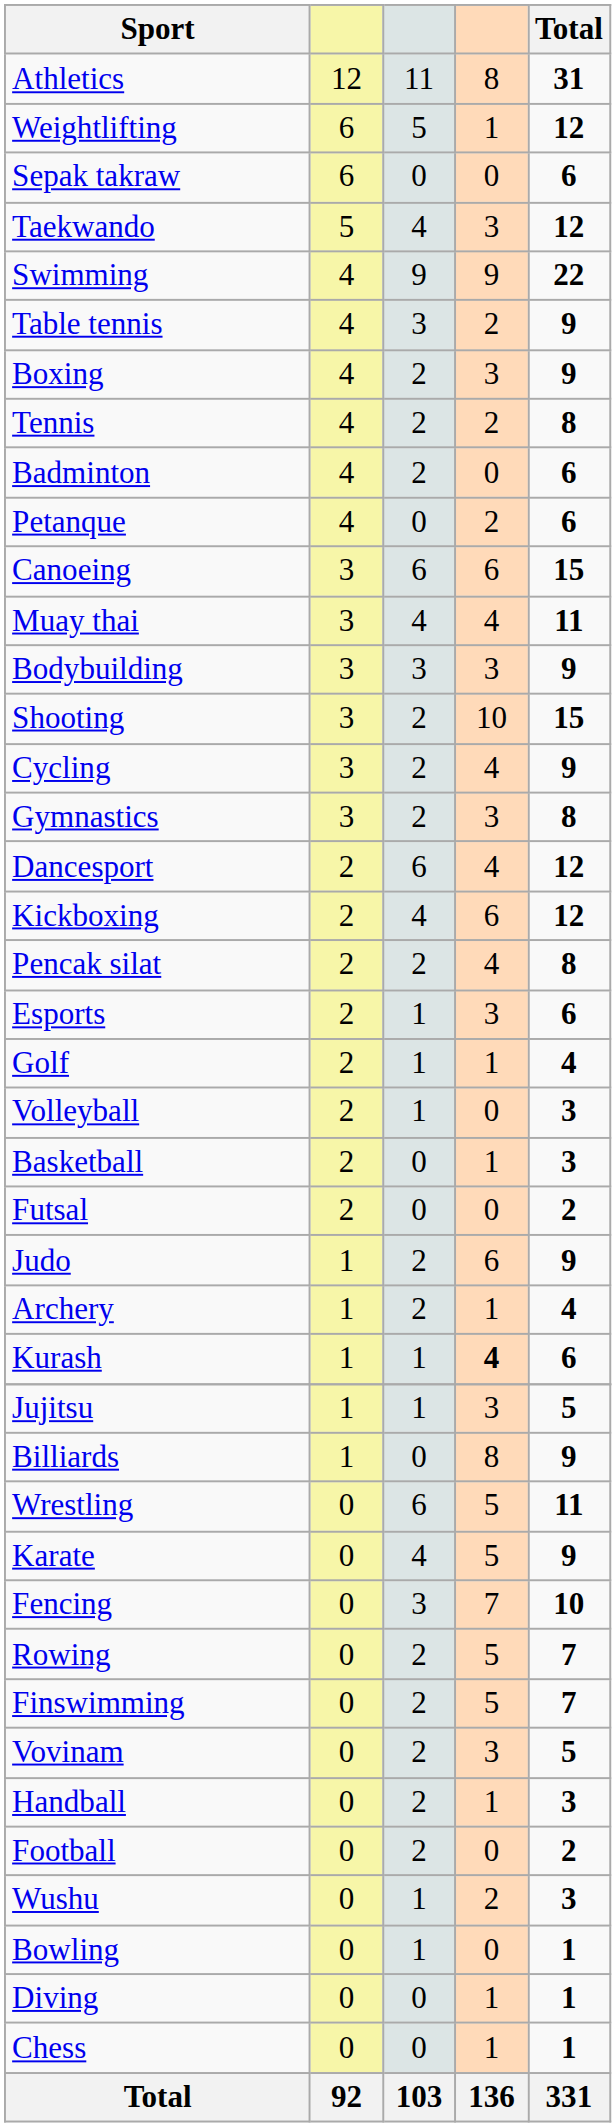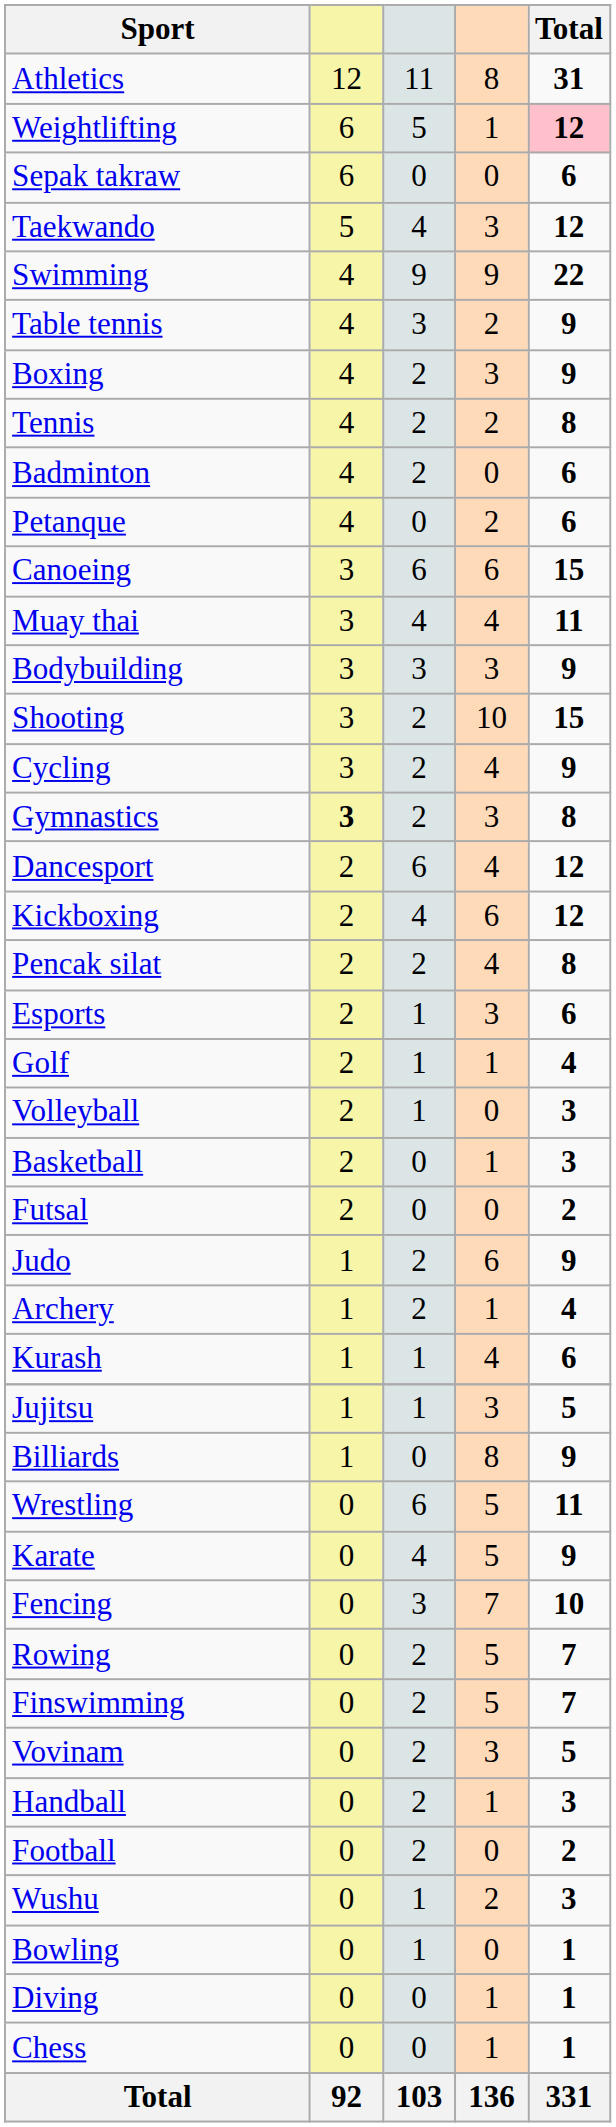(569, 127) no background -> (569, 127) pink background
(347, 816) normal -> (347, 816) bold
(492, 1358) bold -> (492, 1358) normal
